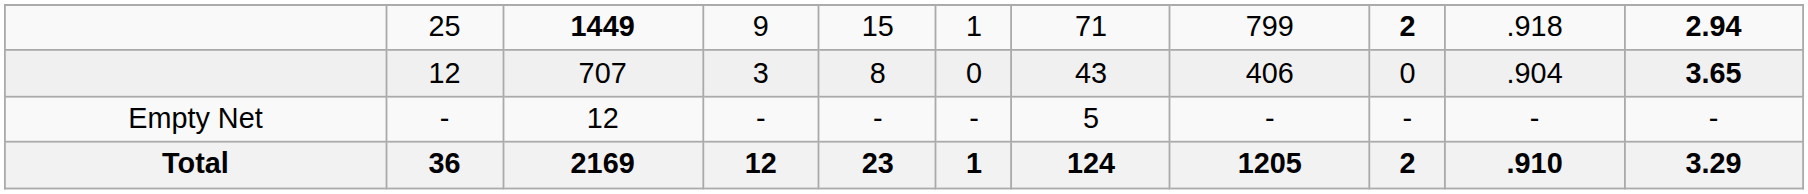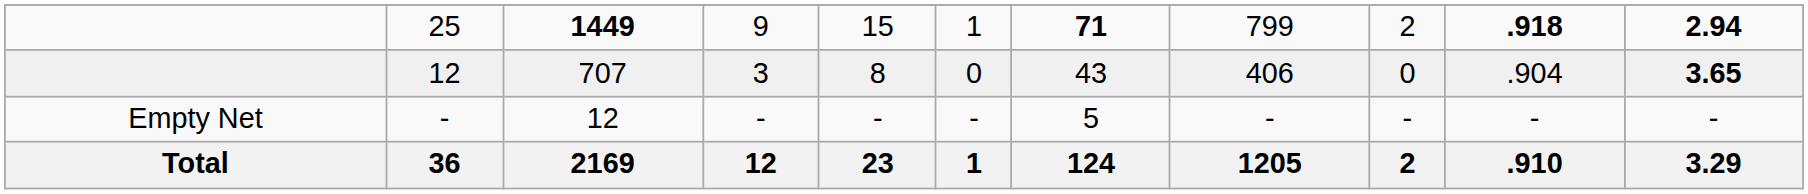(1091, 27) normal -> (1091, 27) bold
(1407, 27) bold -> (1407, 27) normal
(1535, 27) normal -> (1535, 27) bold
